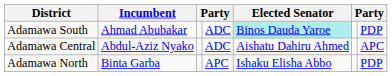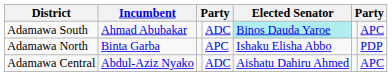(372, 29) PDP -> (372, 29) APC
rows swapped: (51, 46) <-> (48, 63)
